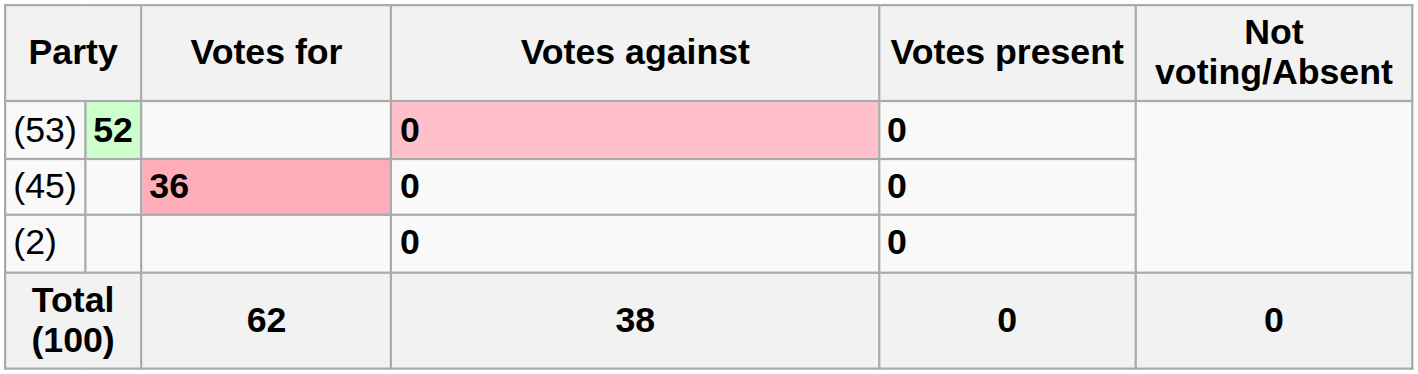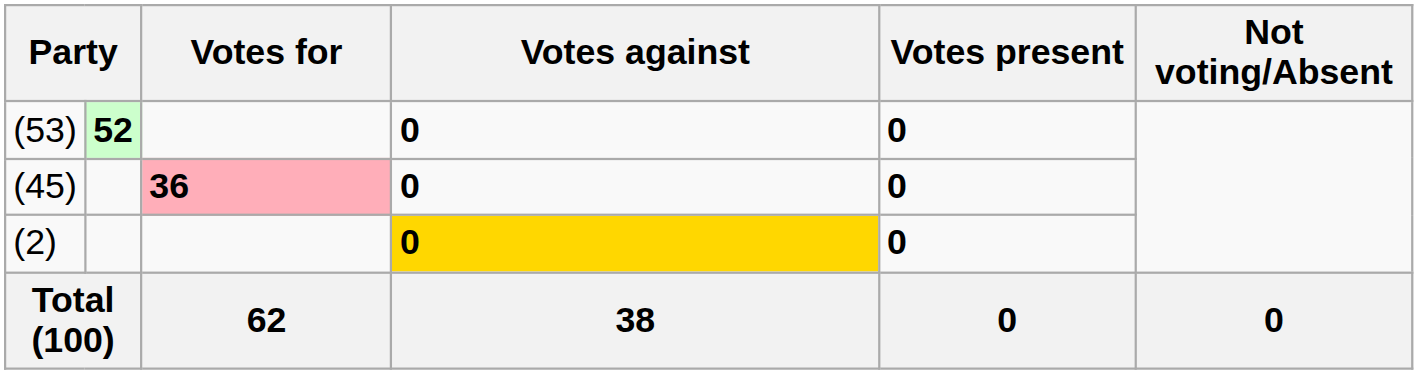(410, 129) pink background -> (410, 129) no background
(410, 242) no background -> (410, 242) gold background
